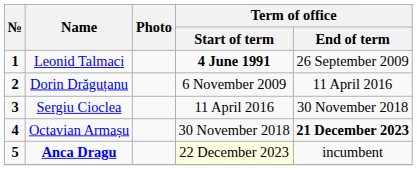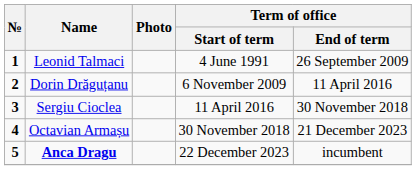(234, 61) bold -> (234, 61) normal
(353, 130) bold -> (352, 130) normal
(234, 152) lightyellow background -> (234, 152) no background
